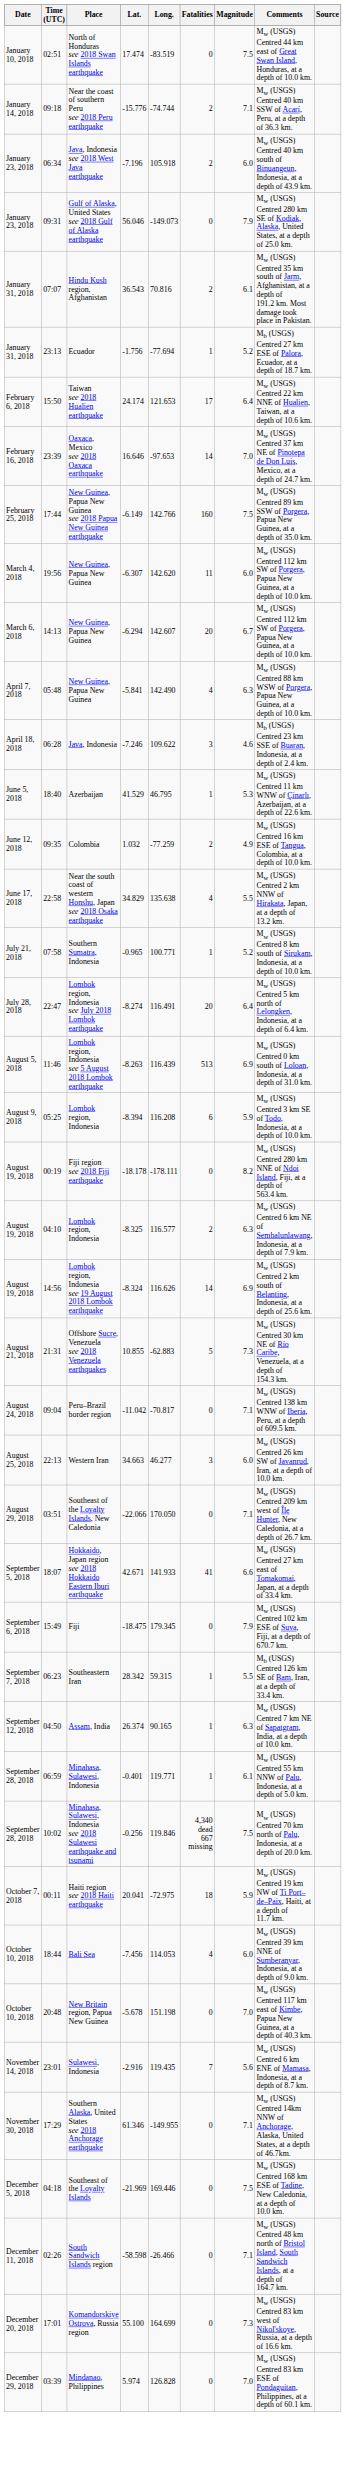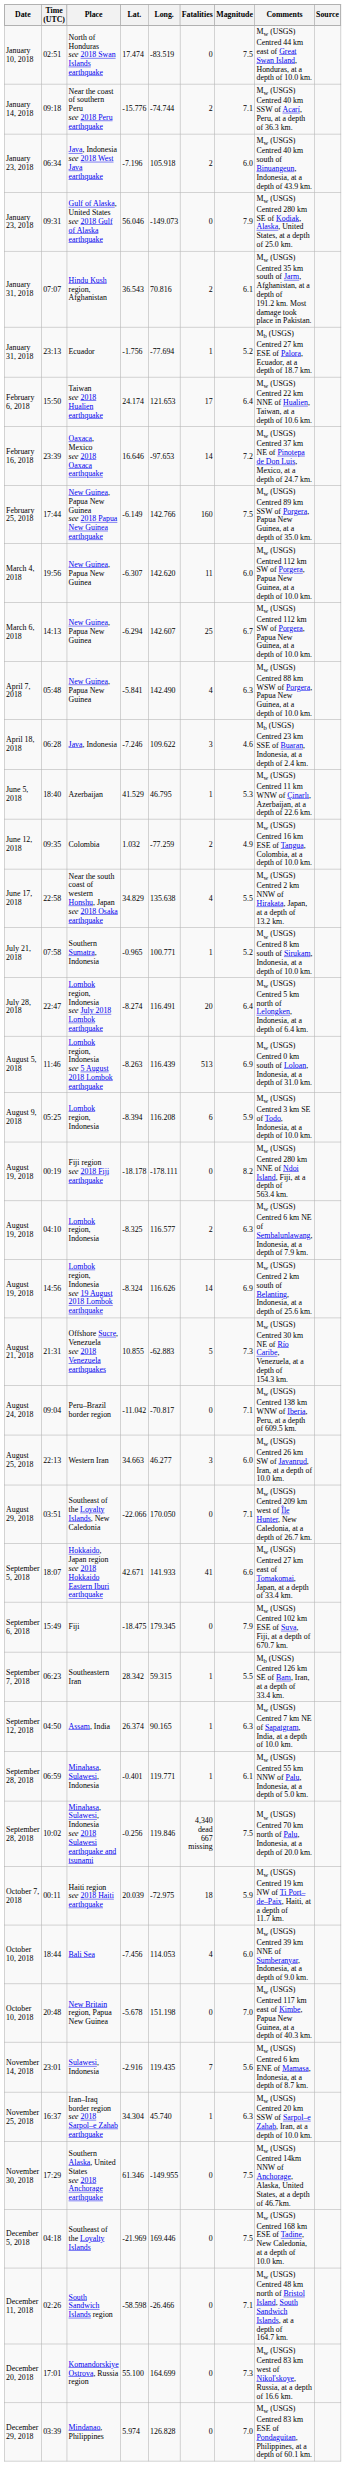(248, 456) 7.0 -> (248, 456) 7.2
(209, 632) 20 -> (209, 632) 25
(133, 1896) 20.041 -> (133, 1896) 20.039
+ row: (52, 2117)
(248, 2126) 7.1 -> (248, 2175) 7.5
